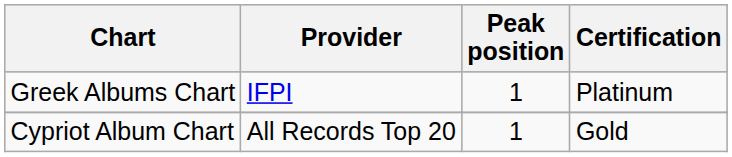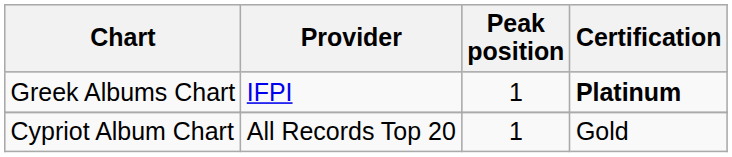(624, 91) normal -> (629, 91) bold
